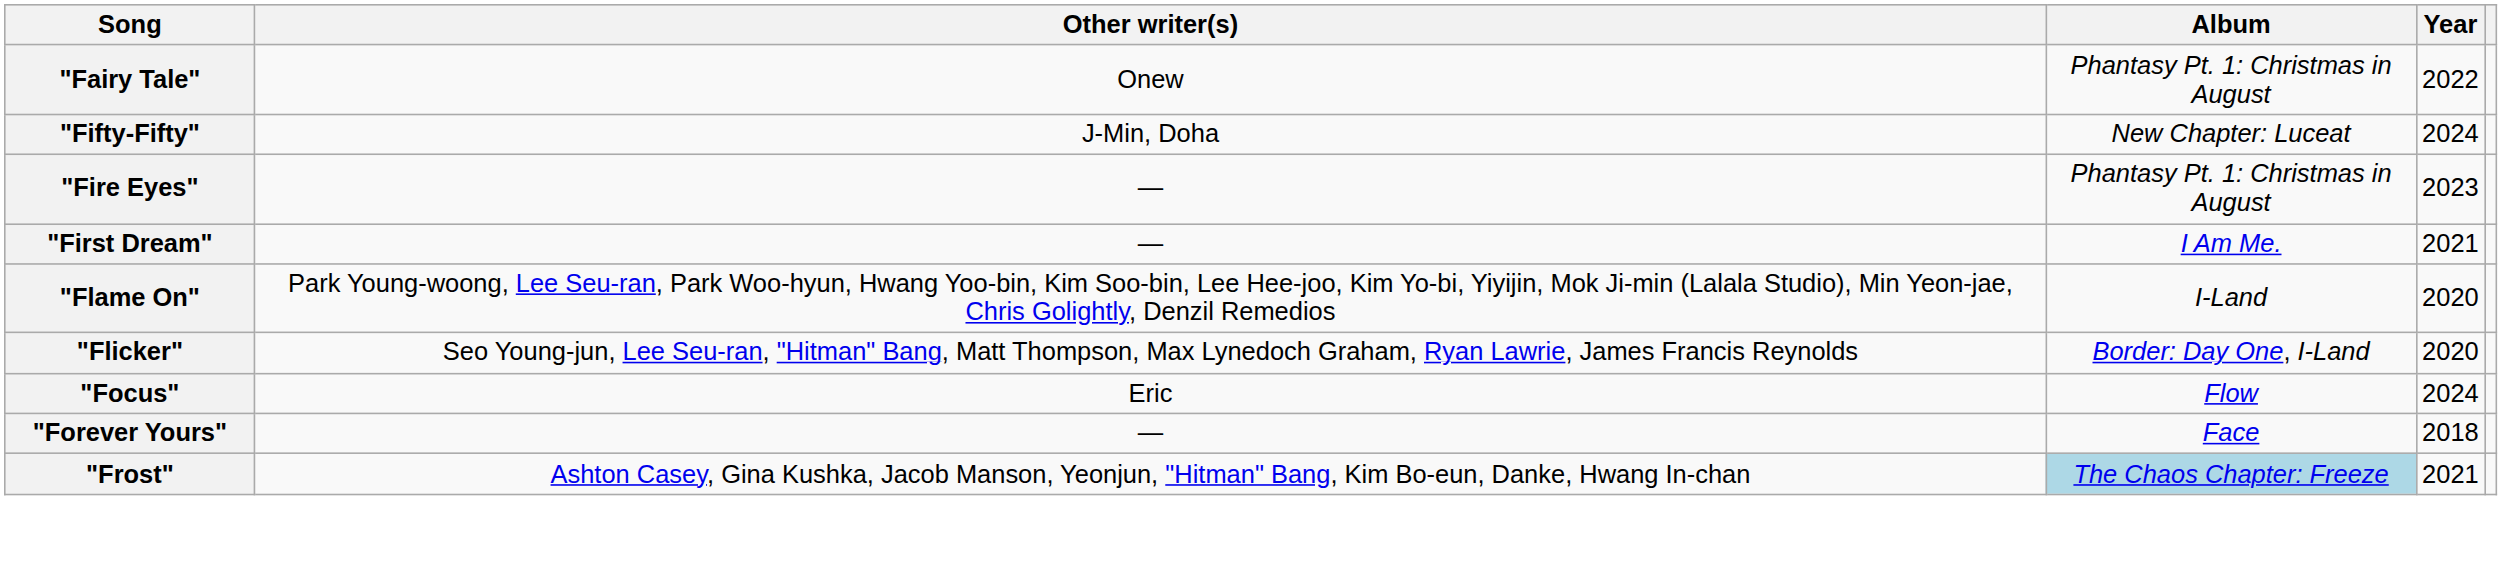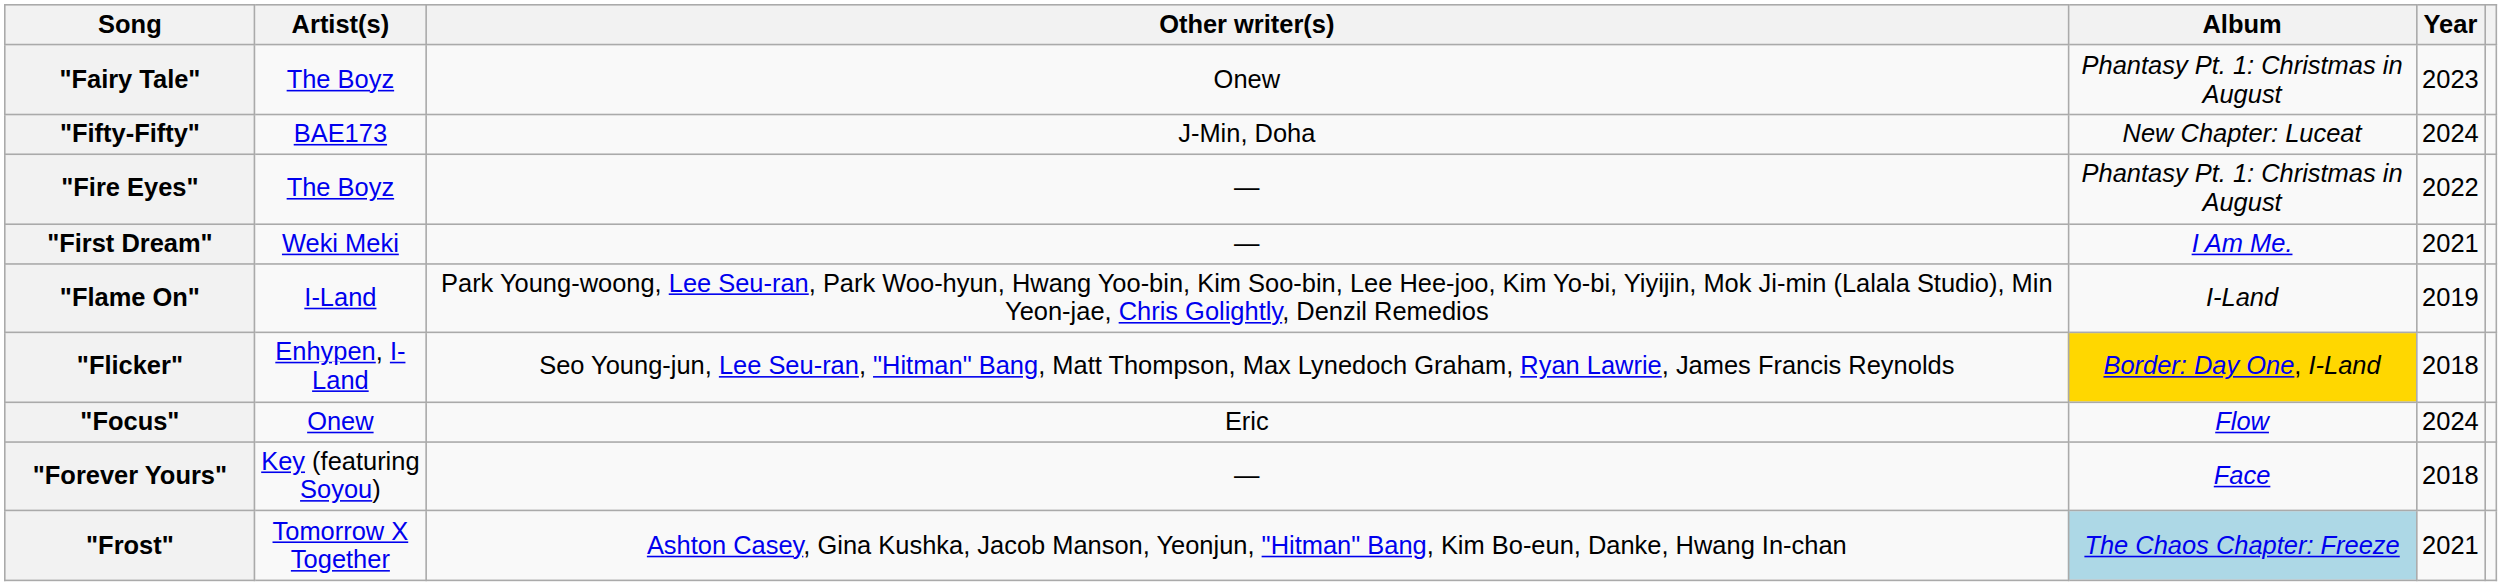+ column: (340, 24)
(2450, 79) 2022 -> (2450, 79) 2023
(2450, 188) 2023 -> (2450, 188) 2022
(2450, 297) 2020 -> (2450, 297) 2019
(2231, 352) no background -> (2242, 366) gold background
(2450, 352) 2020 -> (2450, 366) 2018
